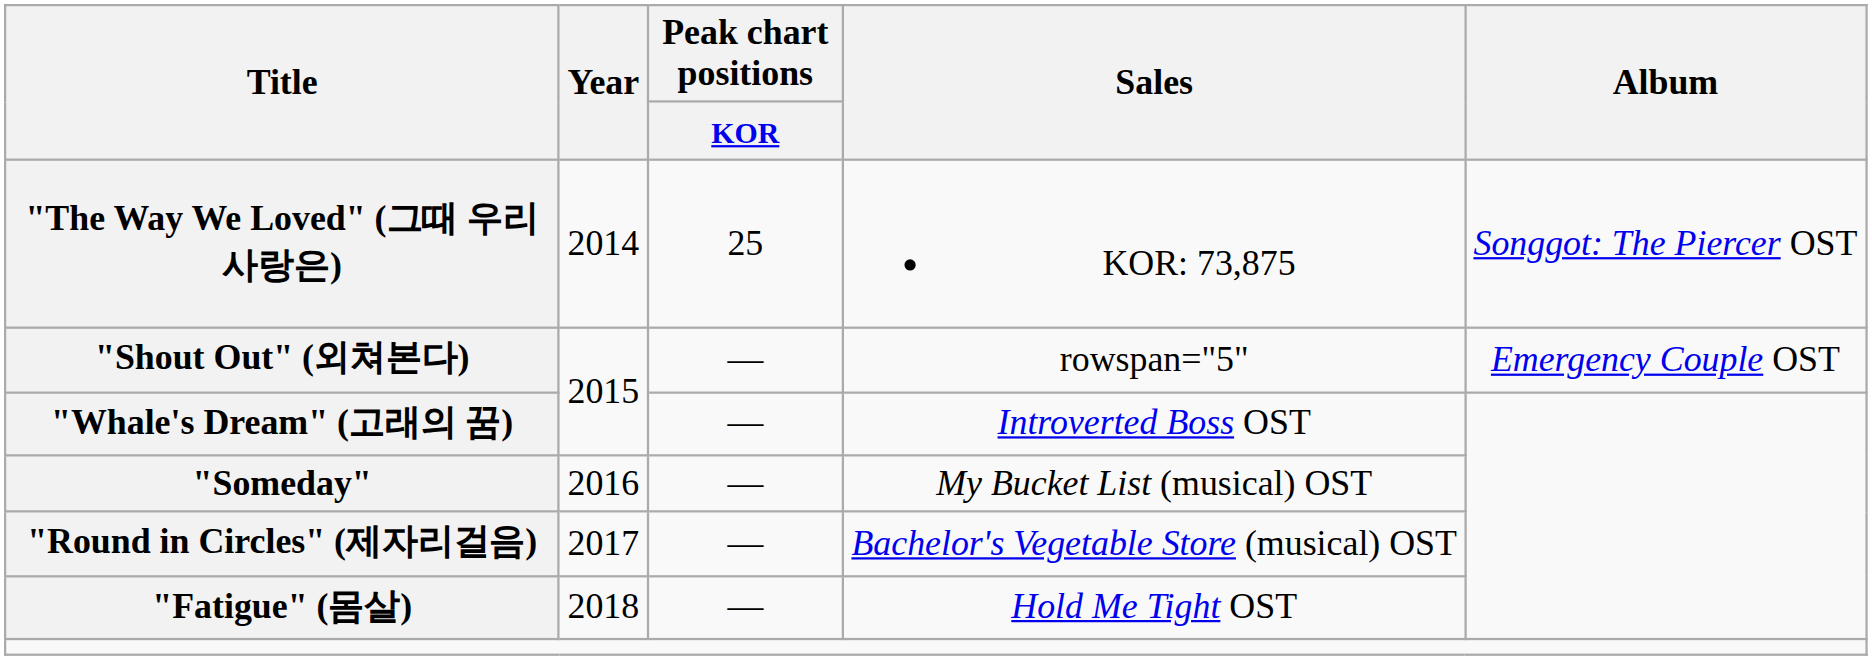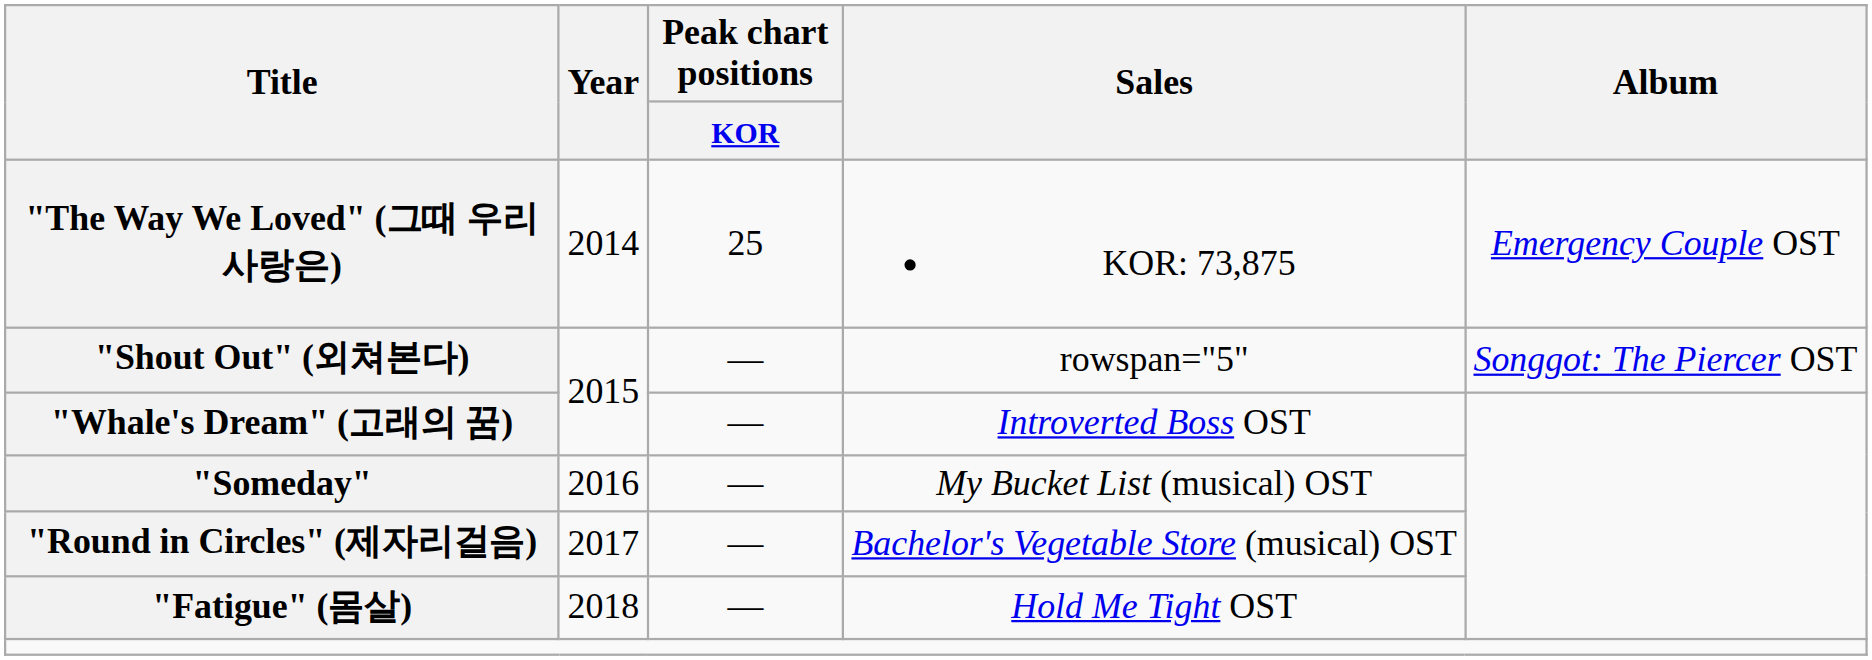(1665, 242) Songgot: The Piercer OST -> (1665, 242) Emergency Couple OST
(1665, 359) Emergency Couple OST -> (1665, 359) Songgot: The Piercer OST
